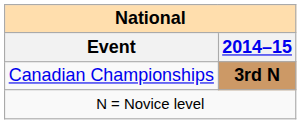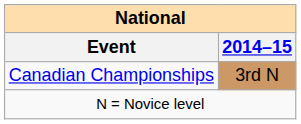(257, 75) bold -> (257, 75) normal
